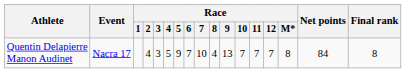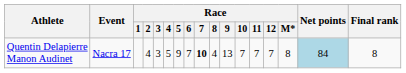(202, 53) normal -> (202, 53) bold
(323, 53) no background -> (323, 53) lightblue background
